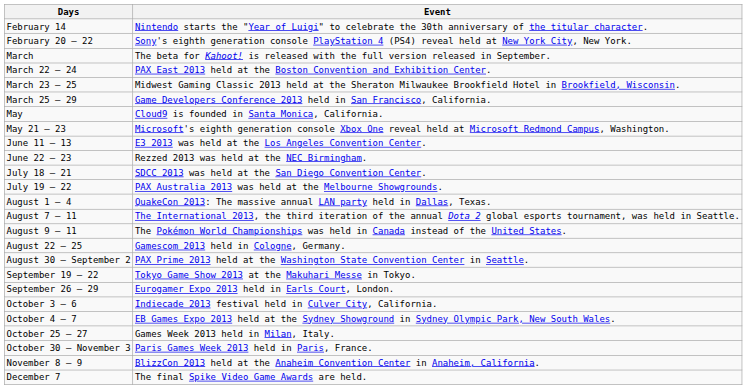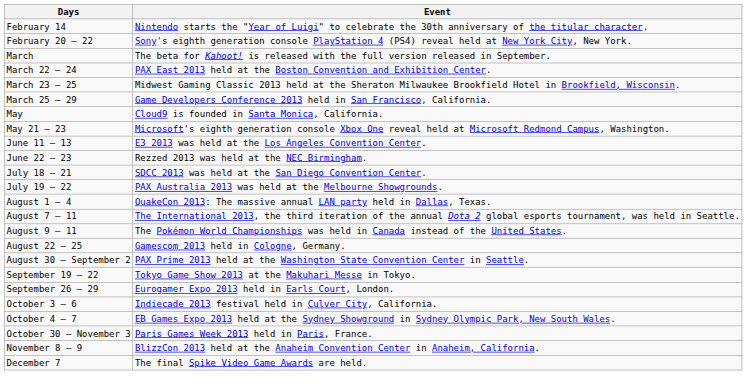- row: (47, 333)
